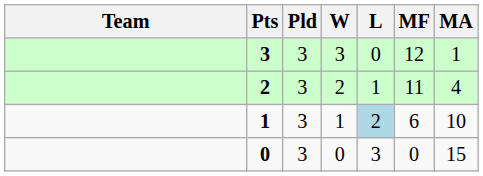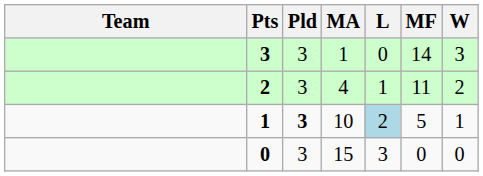columns swapped: (340, 21) <-> (456, 21)
(414, 54) 12 -> (421, 54) 14
(302, 121) normal -> (302, 121) bold
(414, 121) 6 -> (421, 121) 5
